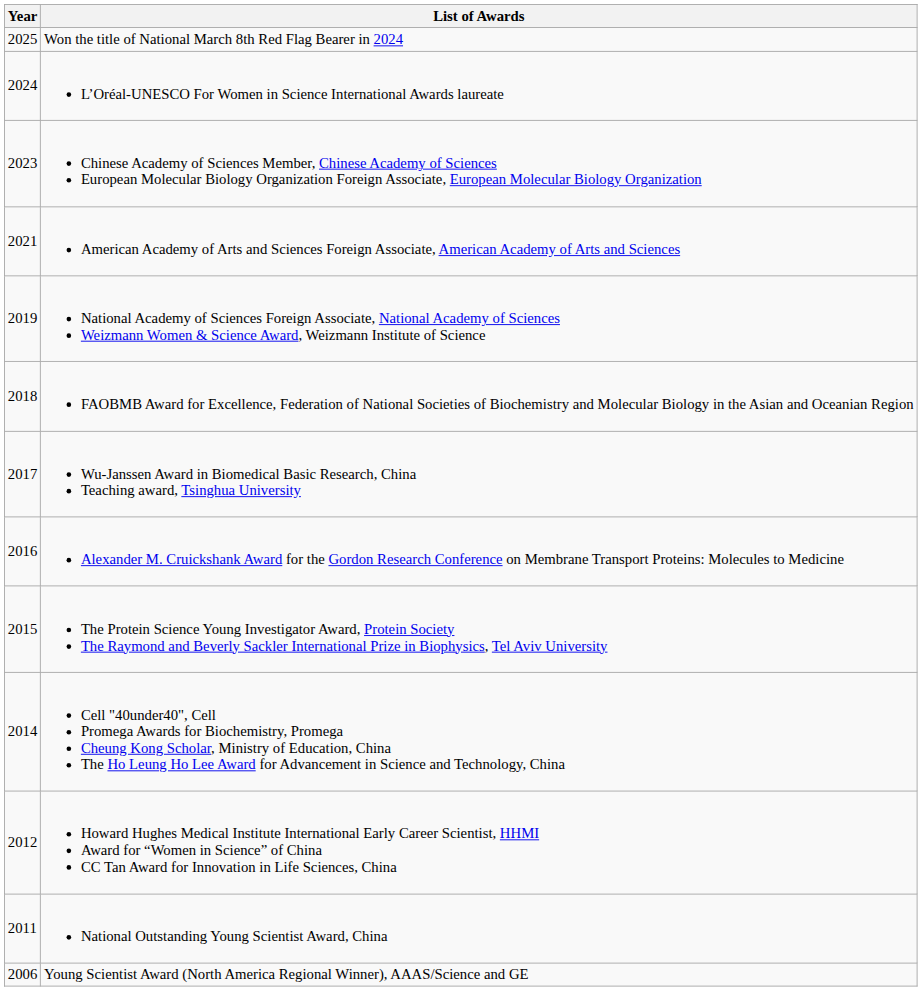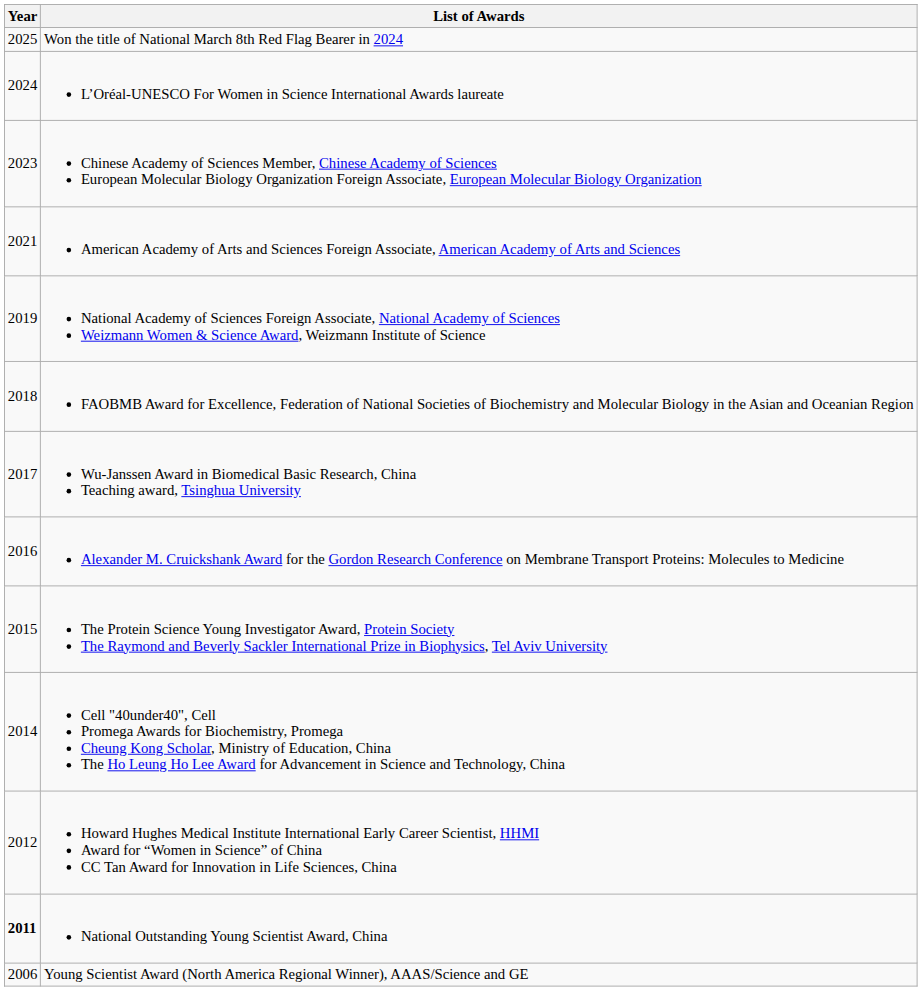(22, 928) normal -> (22, 928) bold
